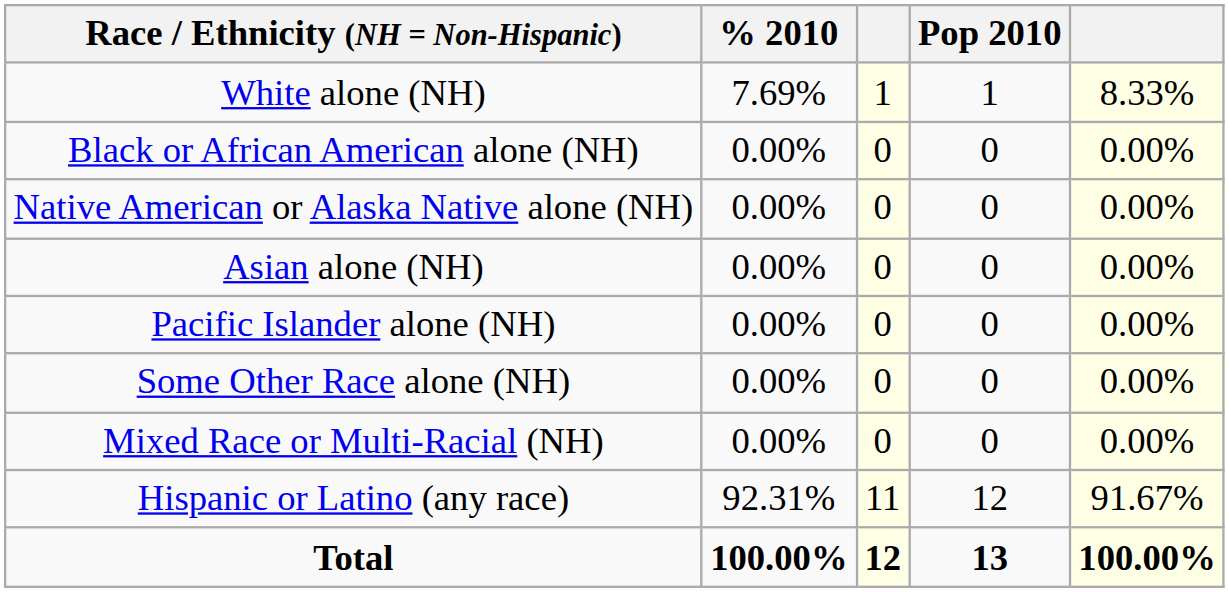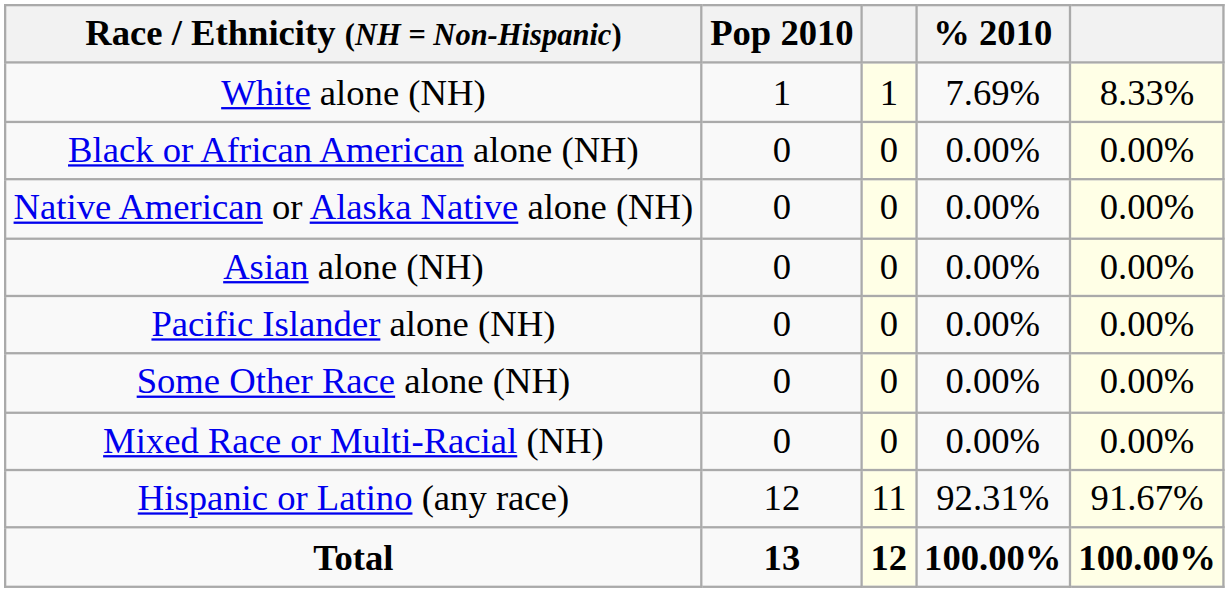columns swapped: (990, 33) <-> (779, 33)
